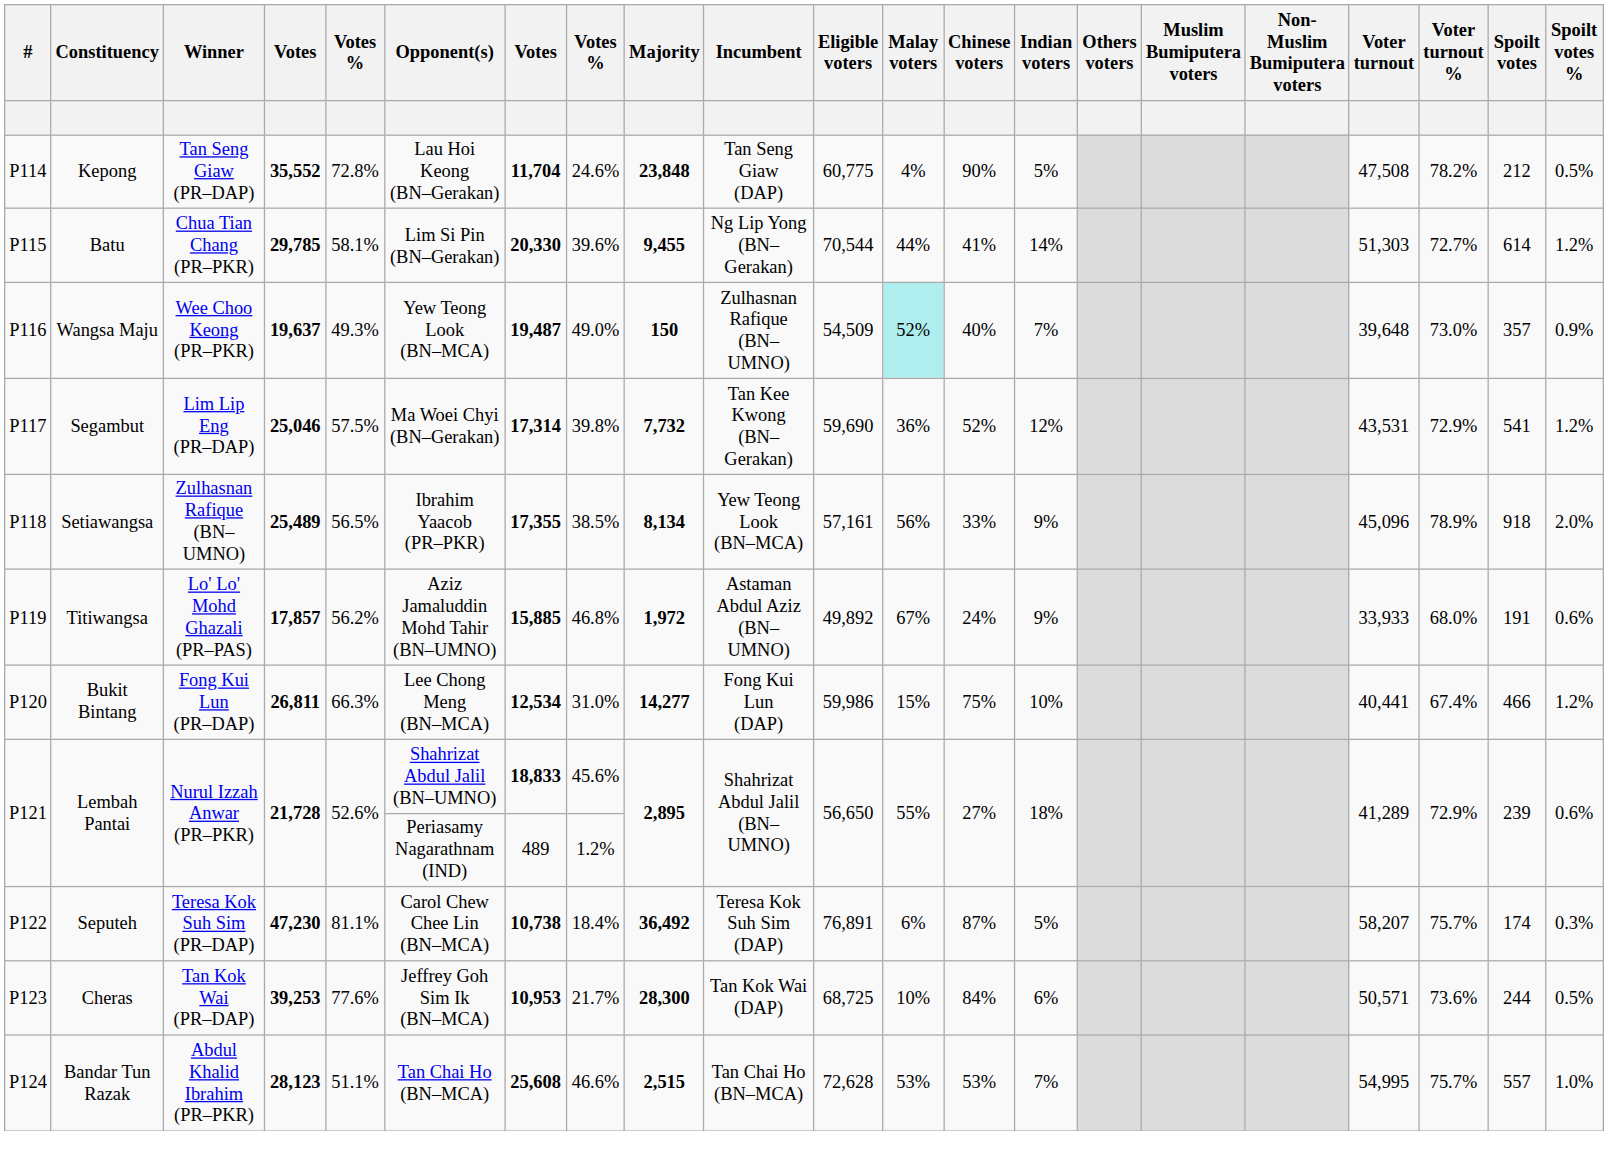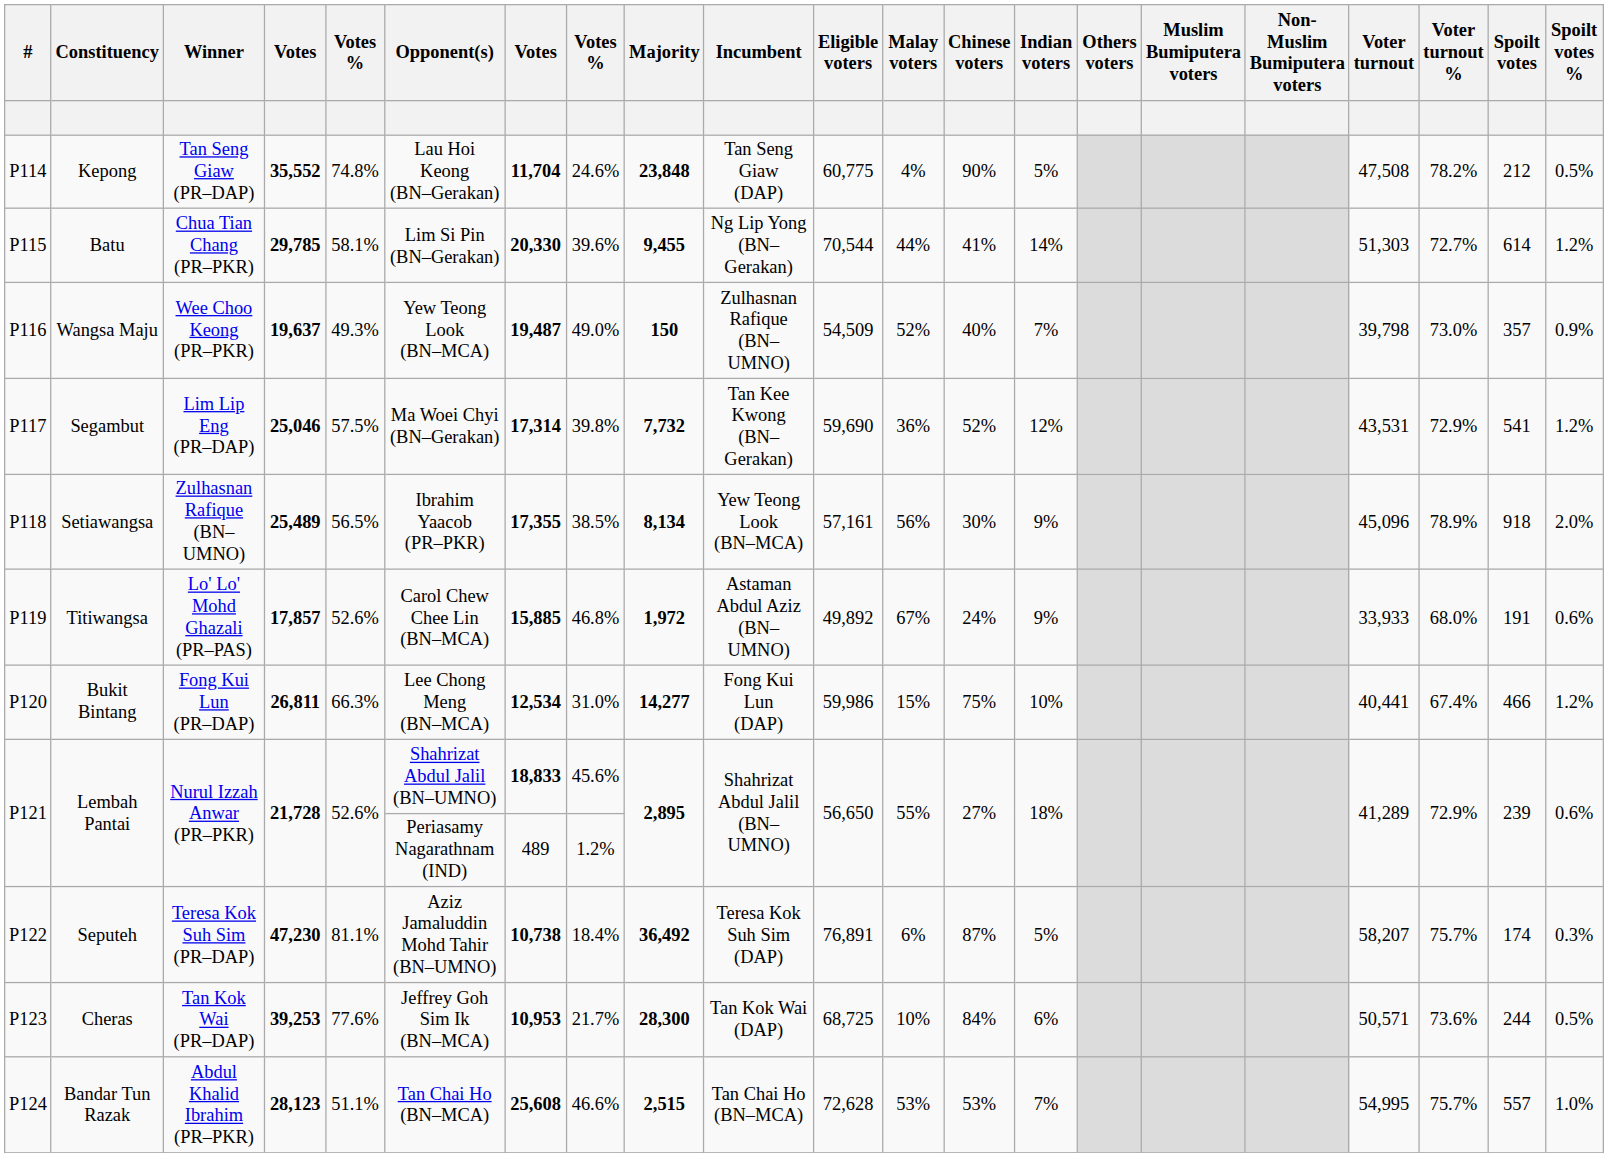(355, 171) 72.8% -> (355, 171) 74.8%
(913, 330) paleturquoise background -> (913, 330) no background
(1384, 330) 39,648 -> (1384, 330) 39,798
(979, 521) 33% -> (979, 521) 30%
(355, 617) 56.2% -> (355, 617) 52.6%
(445, 617) Aziz Jamaluddin Mohd Tahir (BN–UMNO) -> (445, 617) Carol Chew Chee Lin (BN–MCA)
(445, 924) Carol Chew Chee Lin (BN–MCA) -> (445, 934) Aziz Jamaluddin Mohd Tahir (BN–UMNO)
